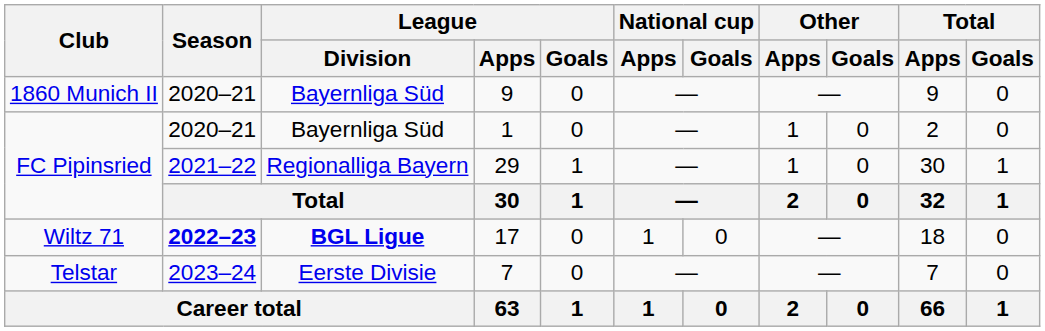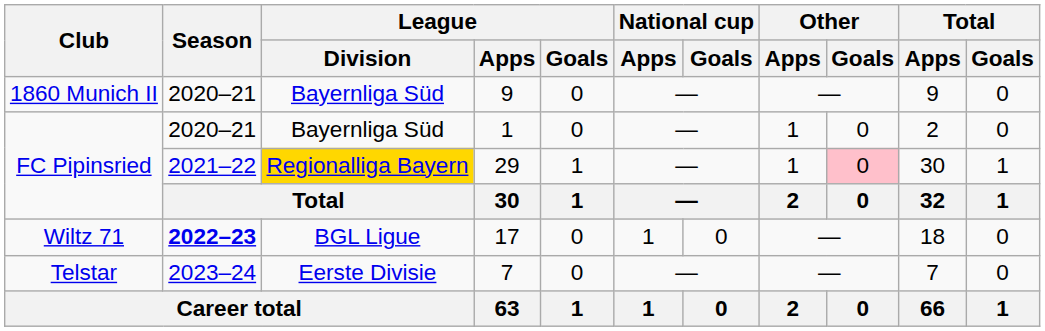(367, 165) no background -> (367, 165) gold background
(863, 165) no background -> (863, 165) pink background
(367, 237) bold -> (367, 237) normal
